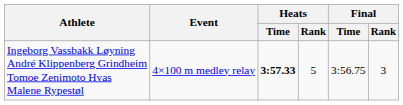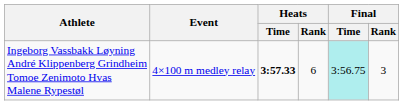(313, 70) 5 -> (313, 70) 6
(348, 70) no background -> (348, 70) paleturquoise background
